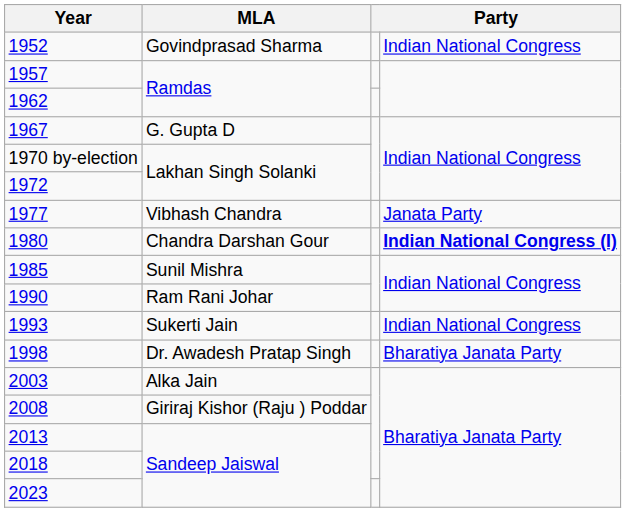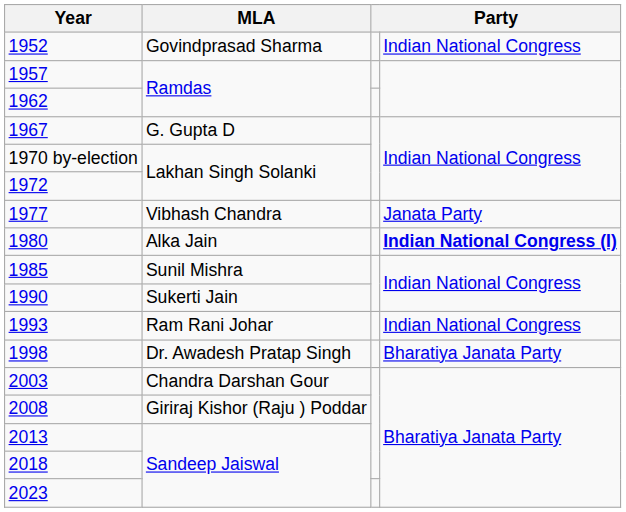(237, 241) Chandra Darshan Gour -> (182, 241) Alka Jain
(209, 297) Ram Rani Johar -> (192, 297) Sukerti Jain
(192, 325) Sukerti Jain -> (209, 325) Ram Rani Johar
(182, 381) Alka Jain -> (237, 381) Chandra Darshan Gour
